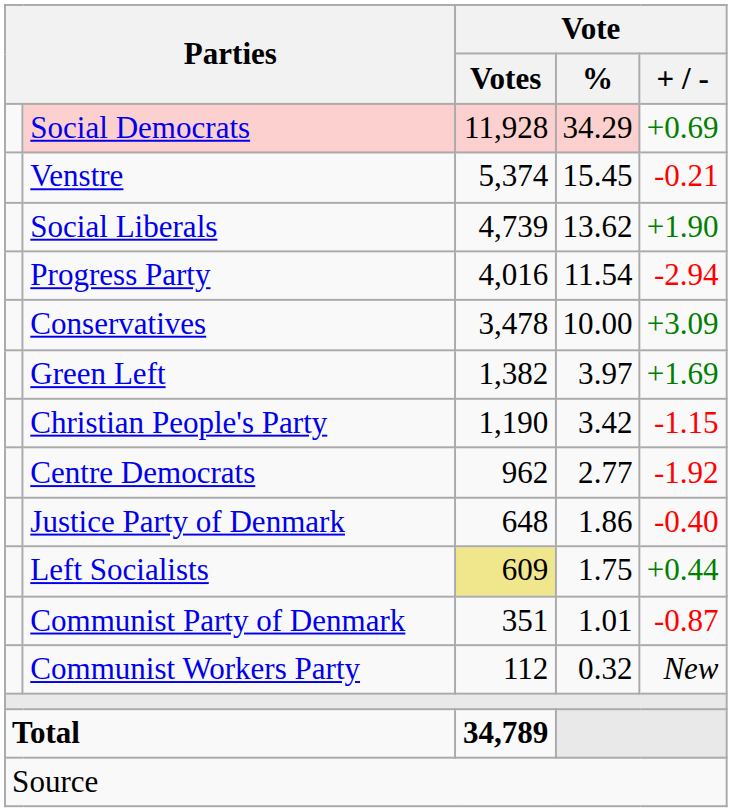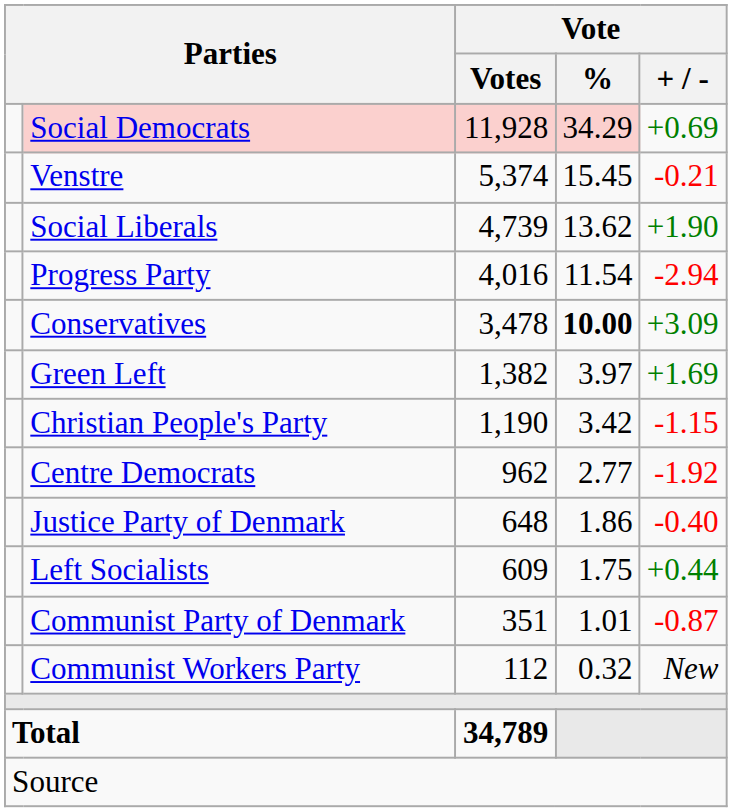(598, 324) normal -> (598, 324) bold
(525, 570) khaki background -> (525, 570) no background
